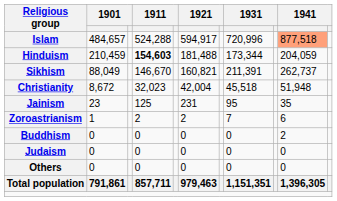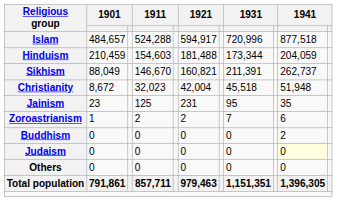(298, 39) lightsalmon background -> (298, 39) no background
(153, 55) bold -> (153, 55) normal
(283, 151) no background -> (283, 151) lightyellow background
